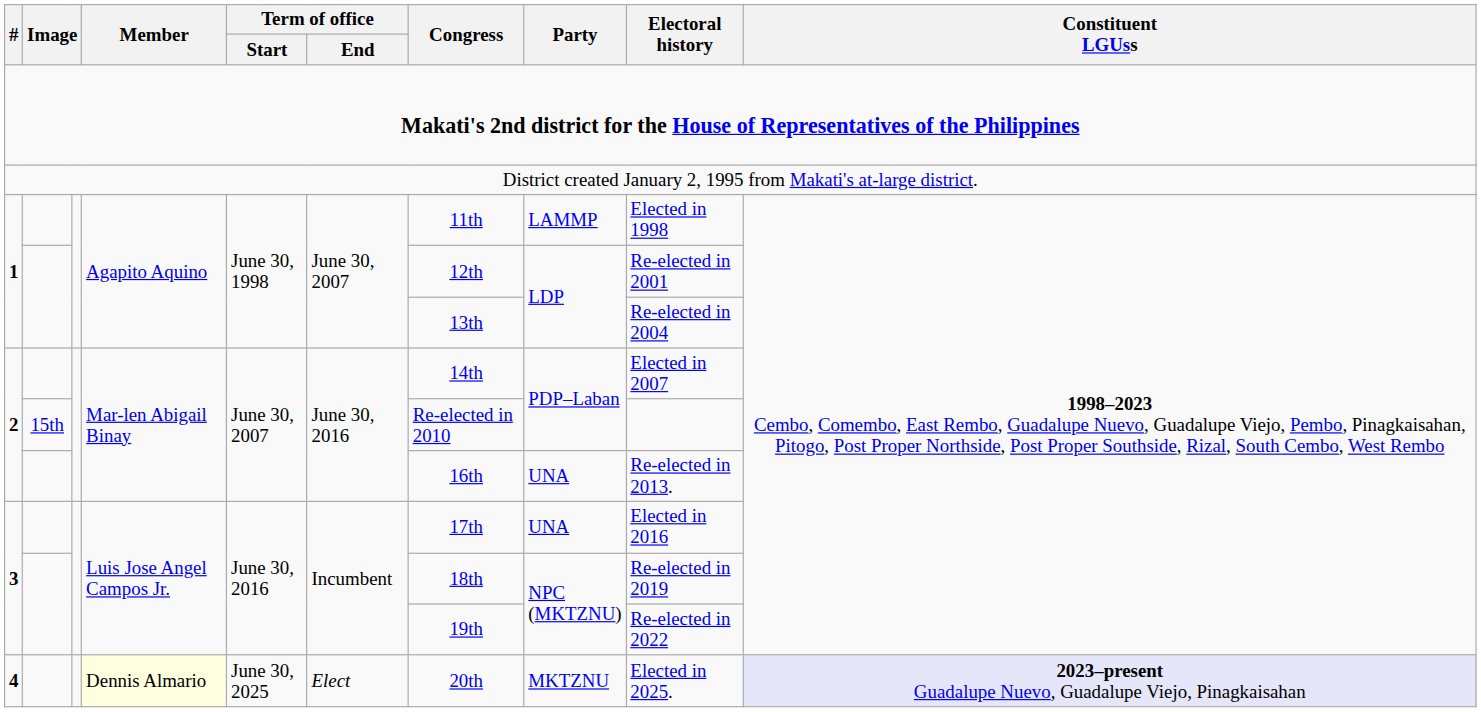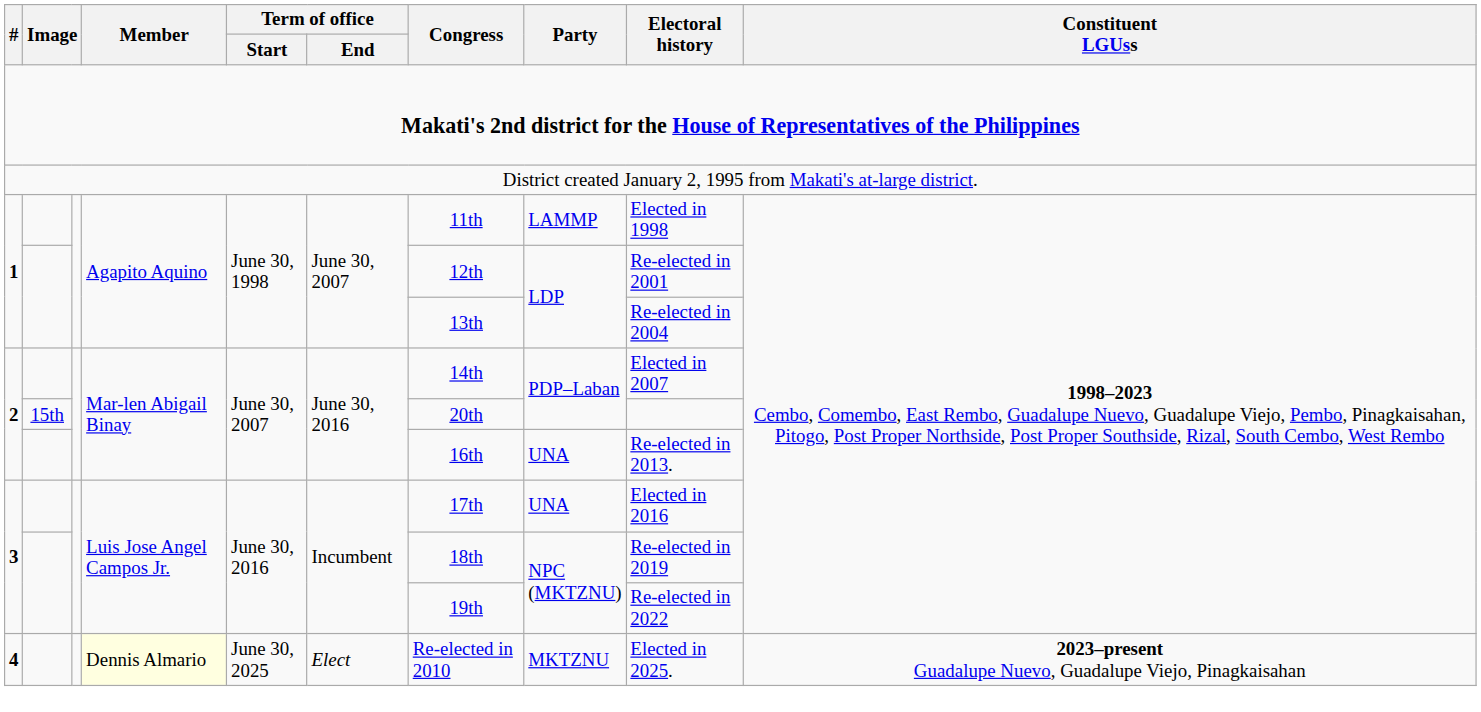(463, 424) Re-elected in 2010 -> (466, 414) 20th
(466, 680) 20th -> (463, 659) Re-elected in 2010
(1110, 680) lavender background -> (1110, 659) no background
